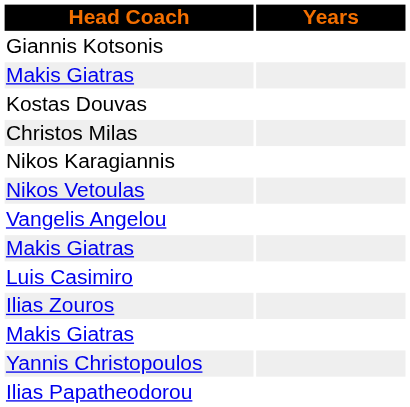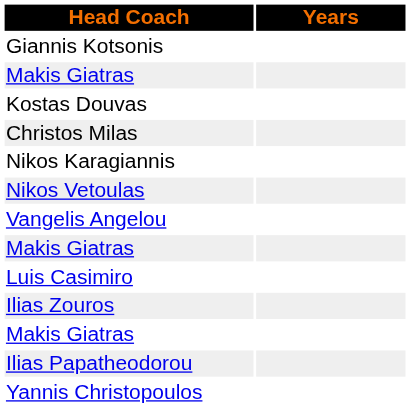(104, 363) Yannis Christopoulos -> (99, 363) Ilias Papatheodorou
(99, 392) Ilias Papatheodorou -> (104, 392) Yannis Christopoulos
